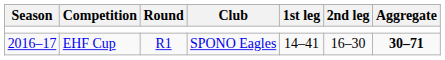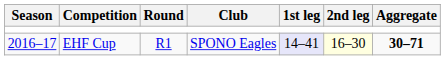(301, 44) no background -> (301, 44) lavender background
(348, 44) no background -> (348, 44) lightyellow background
